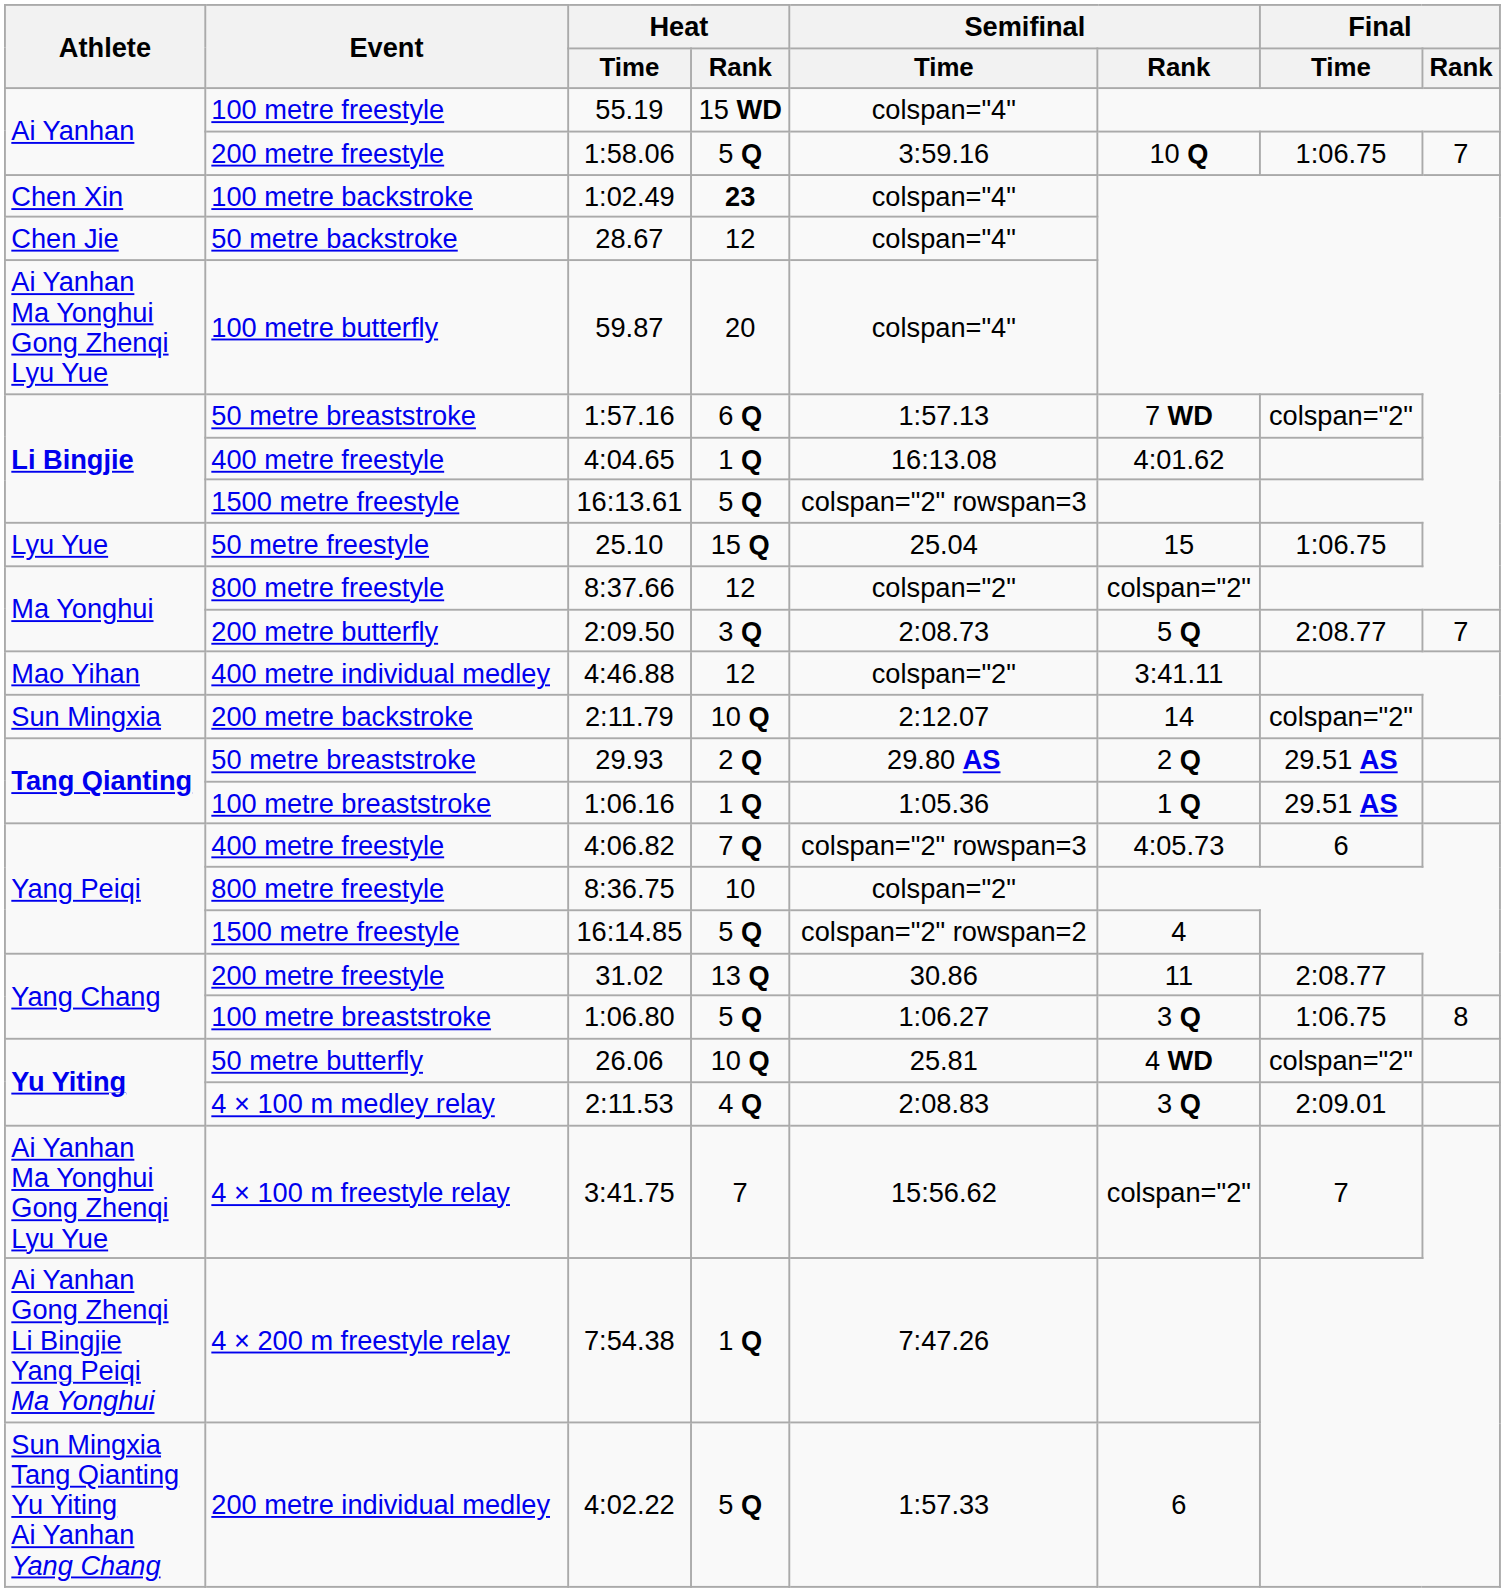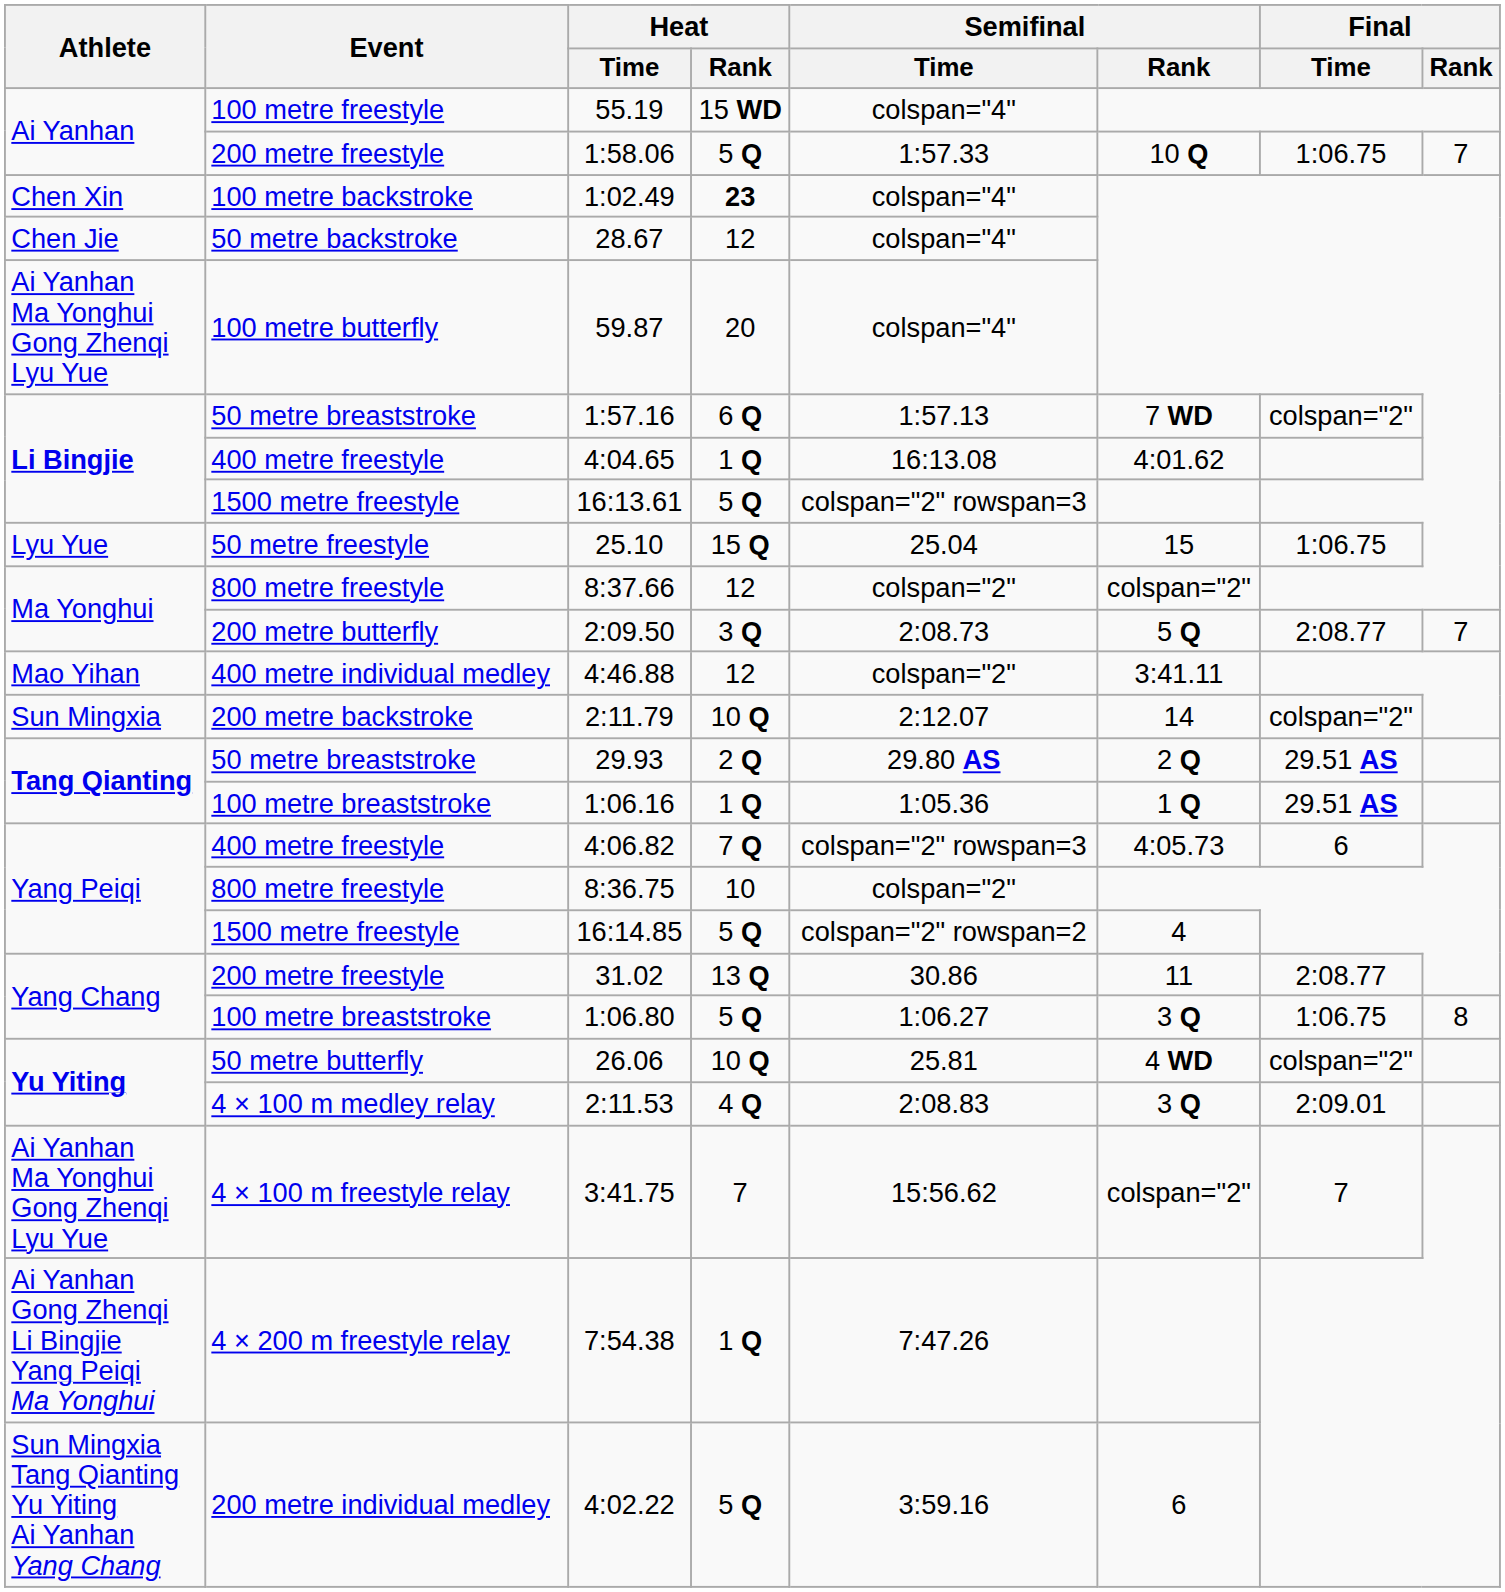(944, 153) 3:59.16 -> (944, 153) 1:57.33
(944, 1505) 1:57.33 -> (944, 1505) 3:59.16
